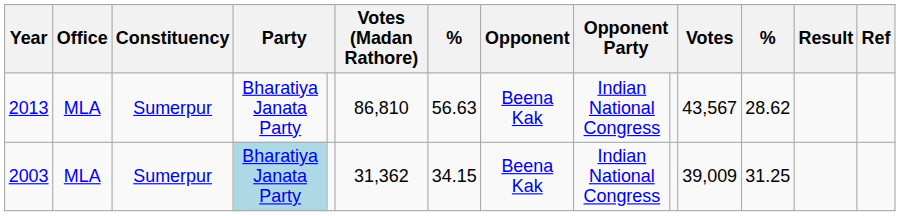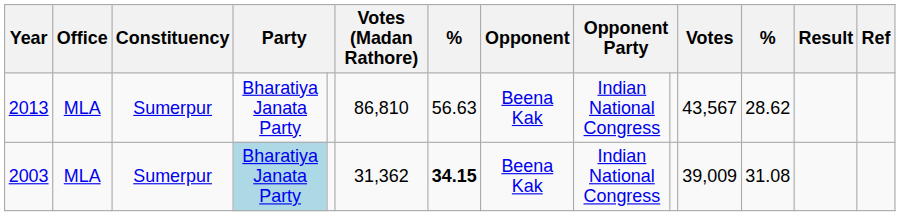(454, 176) normal -> (454, 176) bold
(768, 176) 31.25 -> (768, 176) 31.08
